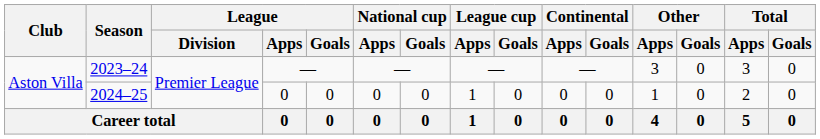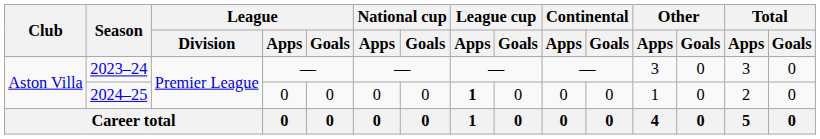(472, 95) normal -> (472, 95) bold
